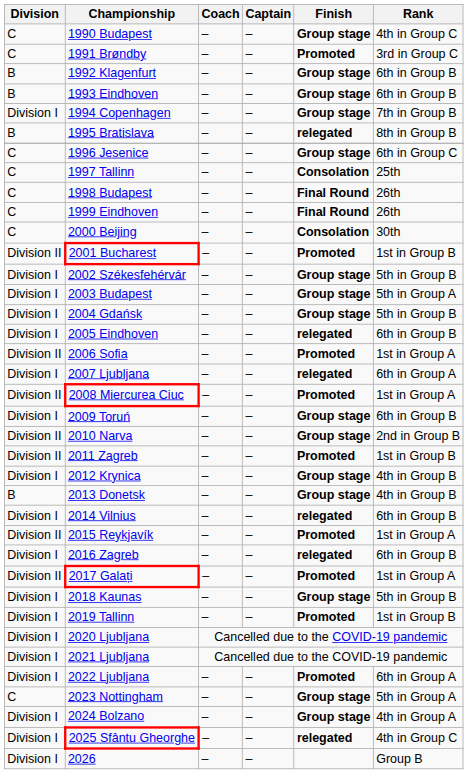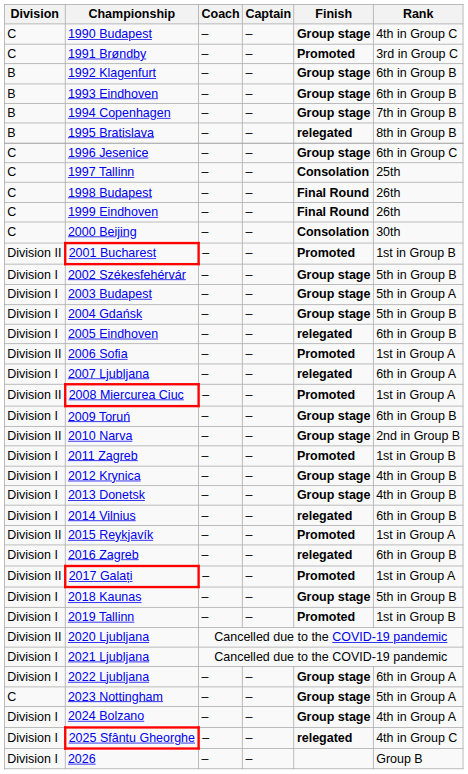(33, 113) Division I -> (11, 113) B
(34, 456) Division II -> (33, 456) Division I
(11, 495) B -> (33, 495) Division I
(33, 637) Division I -> (34, 637) Division II
(326, 676) Promoted -> (334, 676) Group stage
